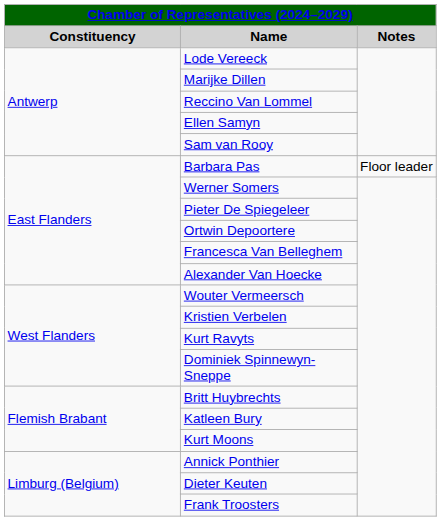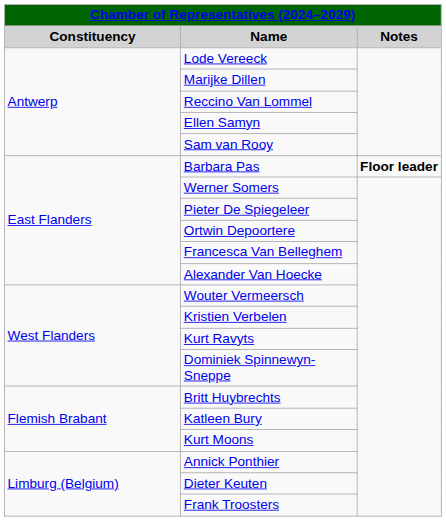(396, 166) normal -> (399, 166) bold
